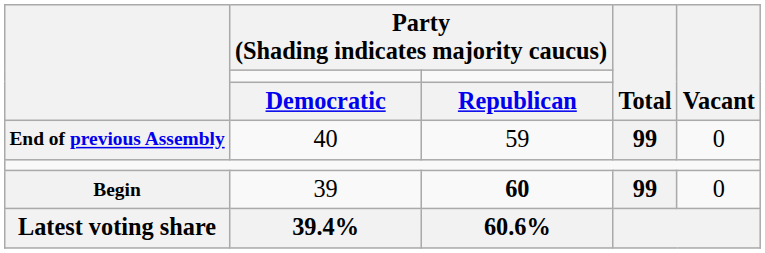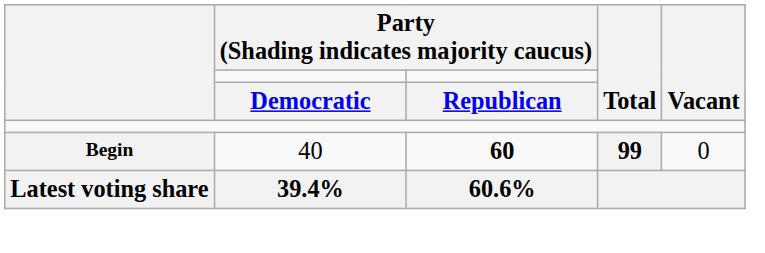- row: (117, 139)
(326, 189) 39 -> (310, 150) 40
